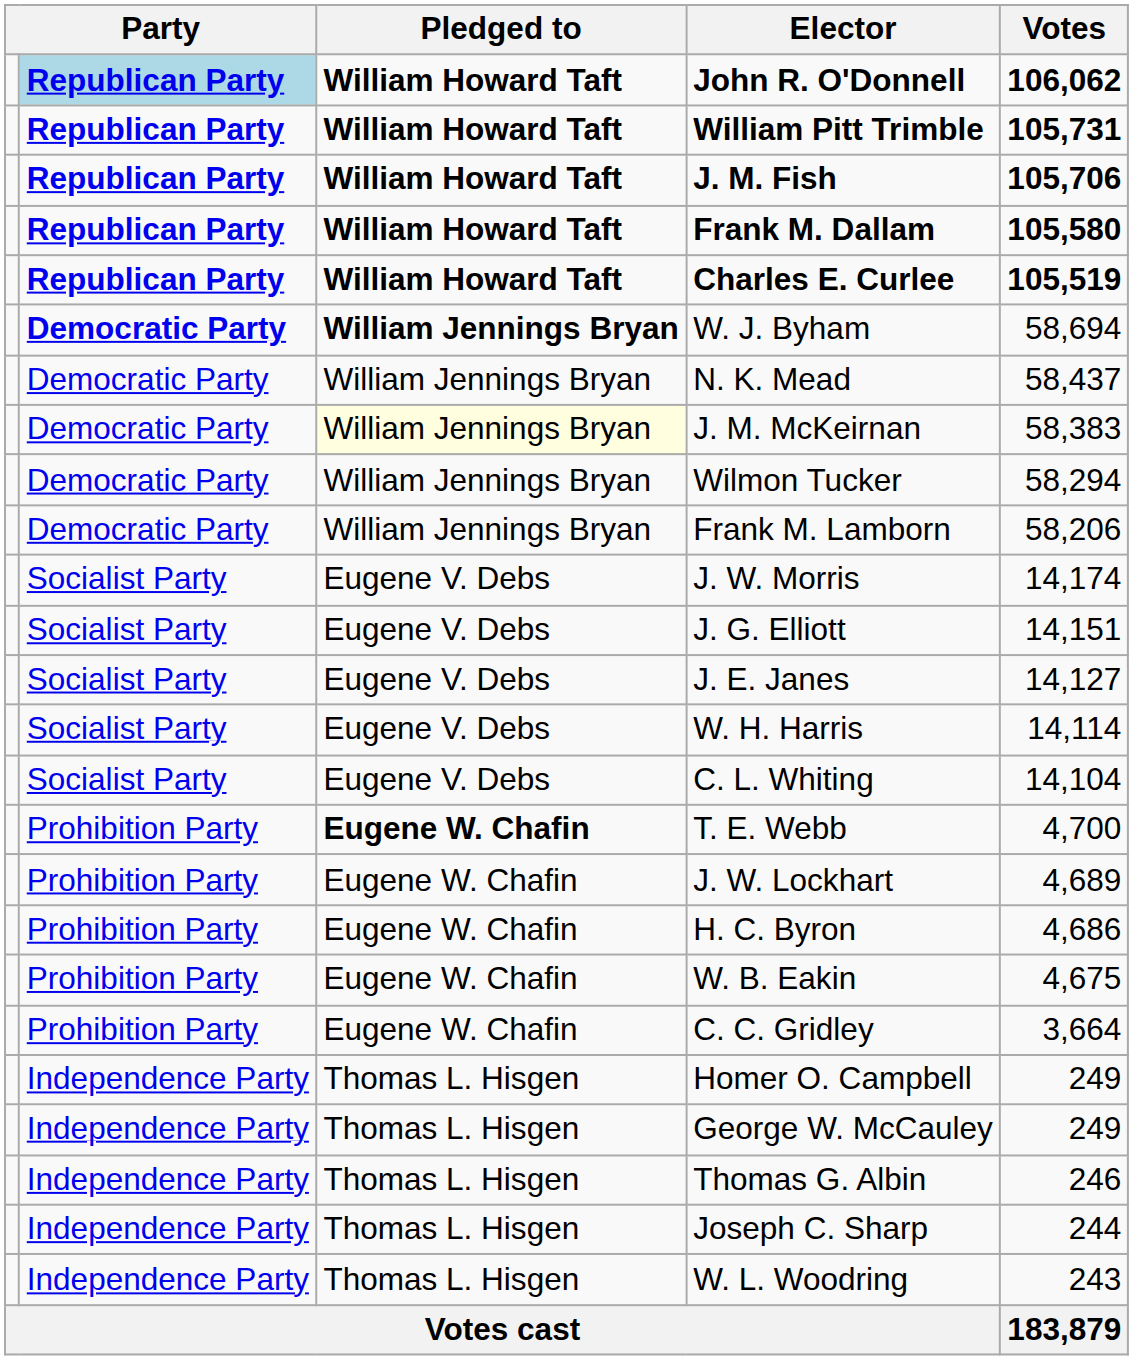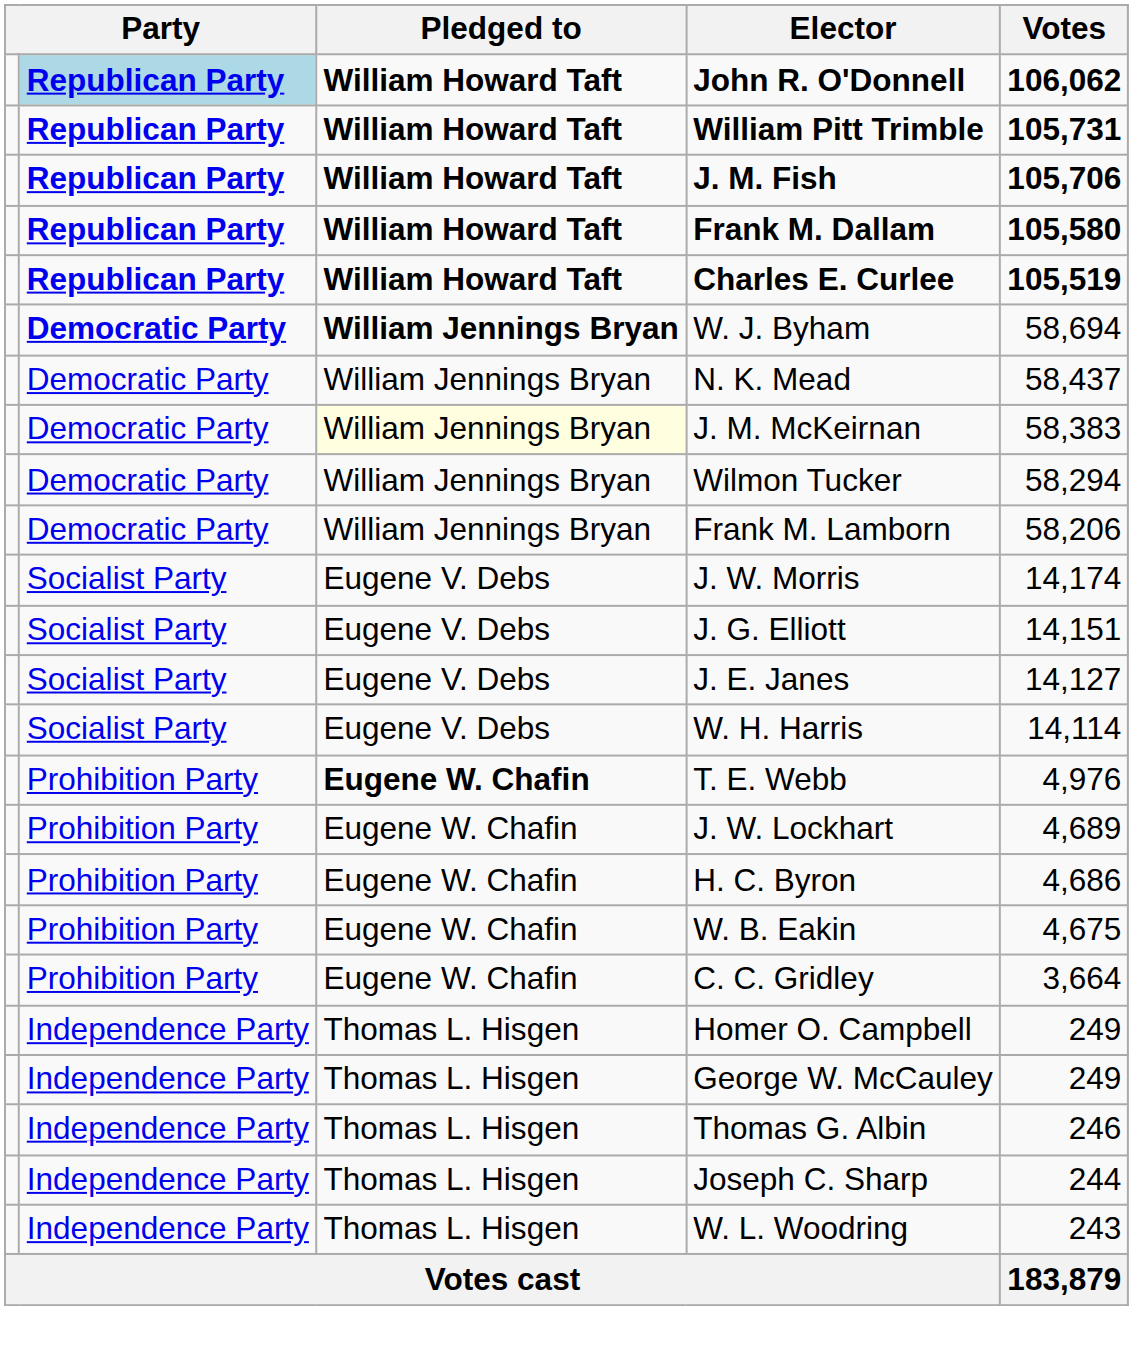- row: (783, 779)
(1082, 829) 4,700 -> (1082, 779) 4,976
